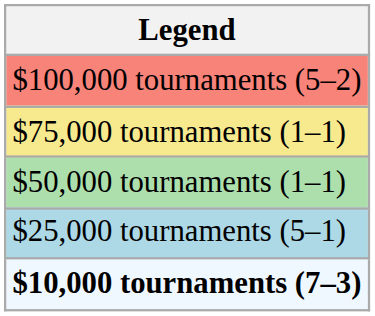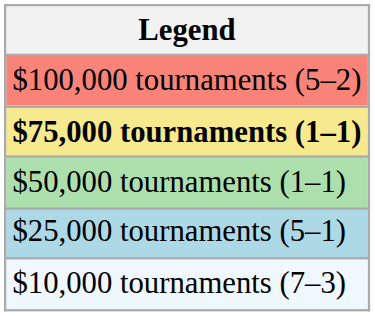(179, 130) normal -> (187, 130) bold
(187, 282) bold -> (179, 282) normal
